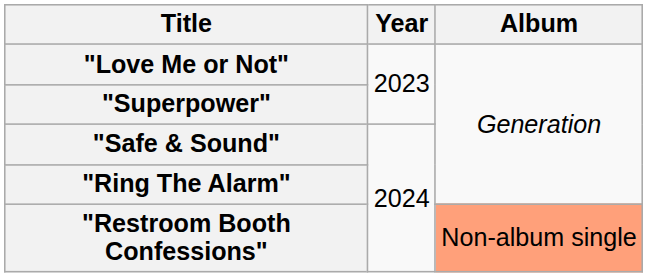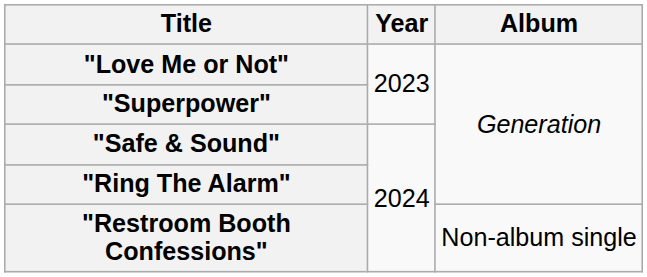(539, 237) lightsalmon background -> (539, 237) no background
